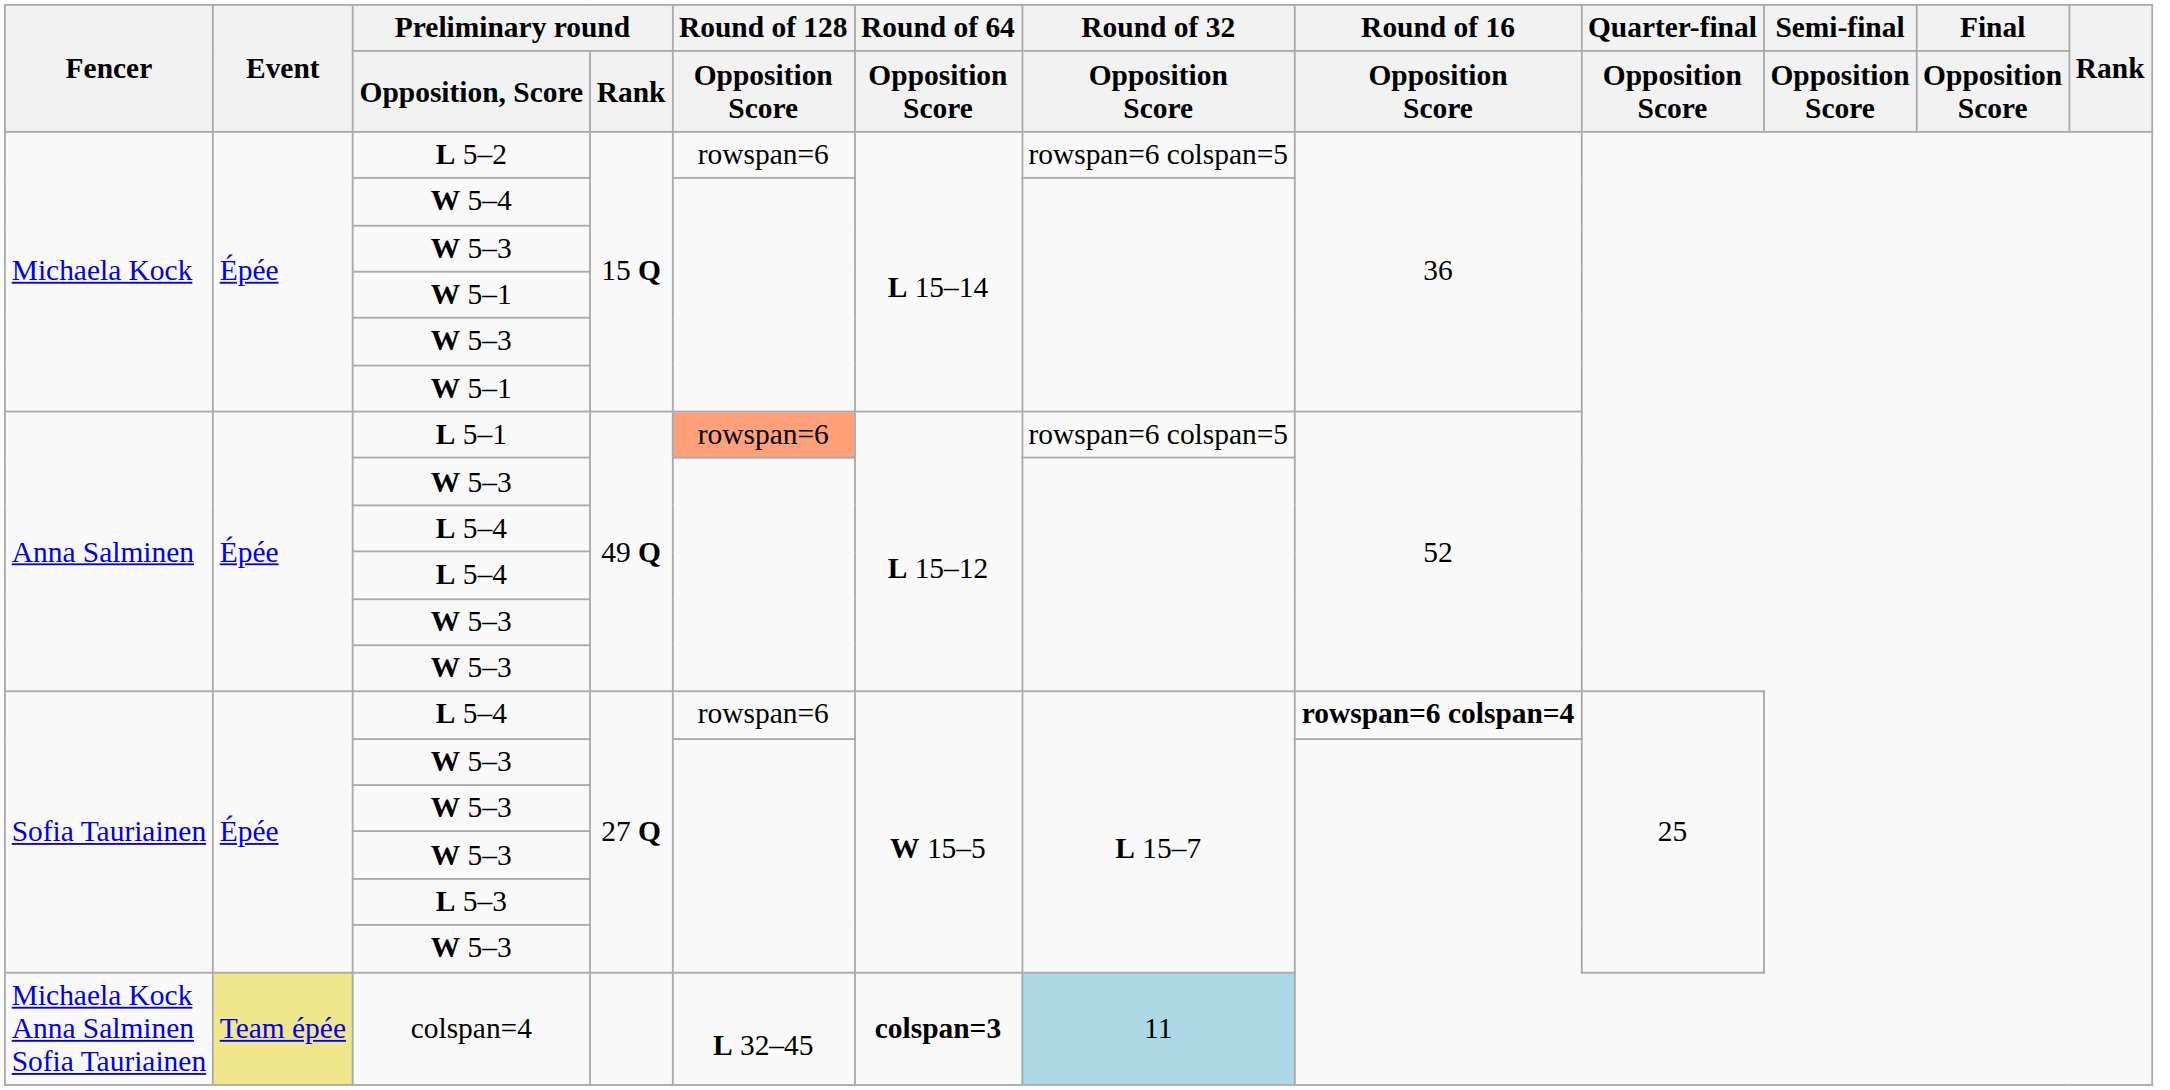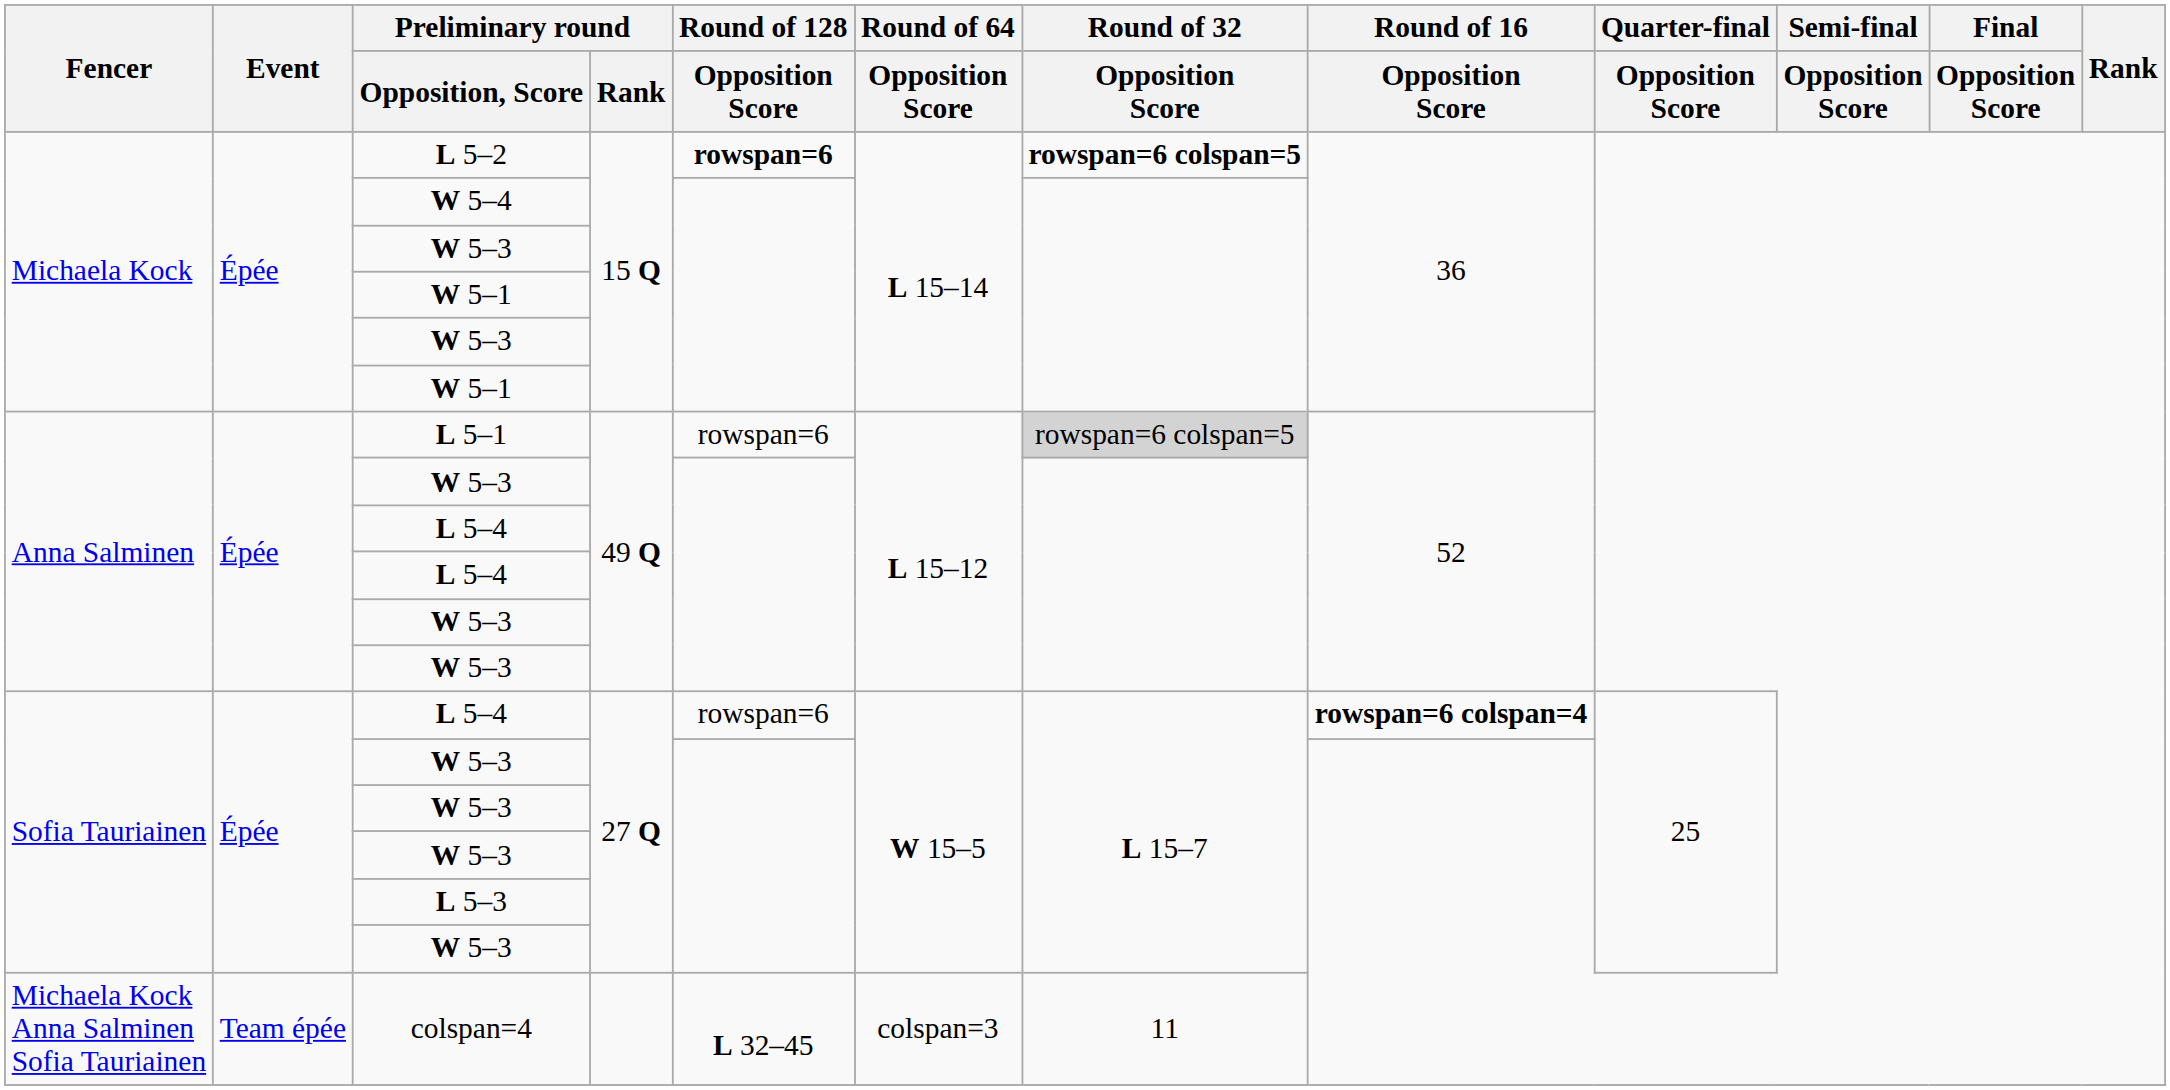(763, 154) normal -> (763, 154) bold
(1158, 154) normal -> (1165, 154) bold
(763, 434) lightsalmon background -> (763, 434) no background
(1158, 434) no background -> (1165, 434) lightgrey background
(283, 1027) khaki background -> (283, 1027) no background
(938, 1027) bold -> (938, 1027) normal
(1158, 1027) lightblue background -> (1165, 1027) no background
